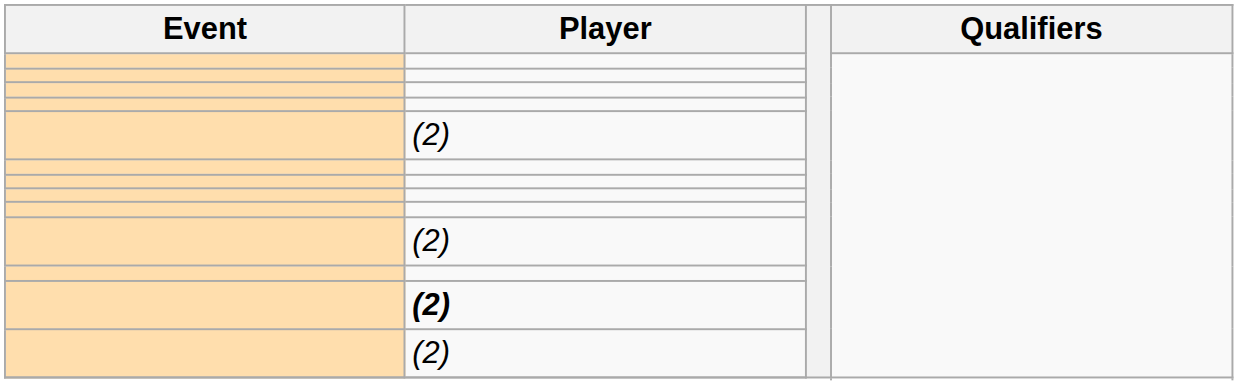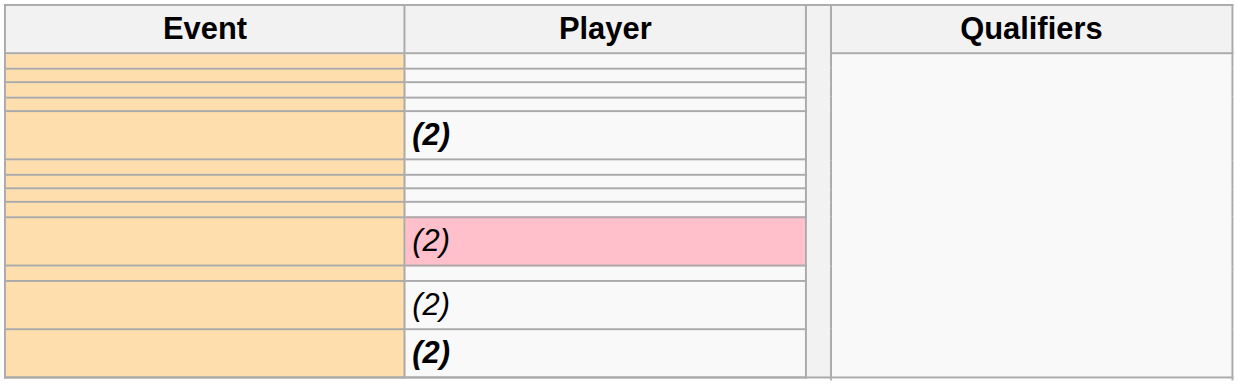(431, 134) normal -> (431, 134) bold
(431, 240) no background -> (431, 240) pink background
(431, 304) bold -> (431, 304) normal
(431, 352) normal -> (431, 352) bold
